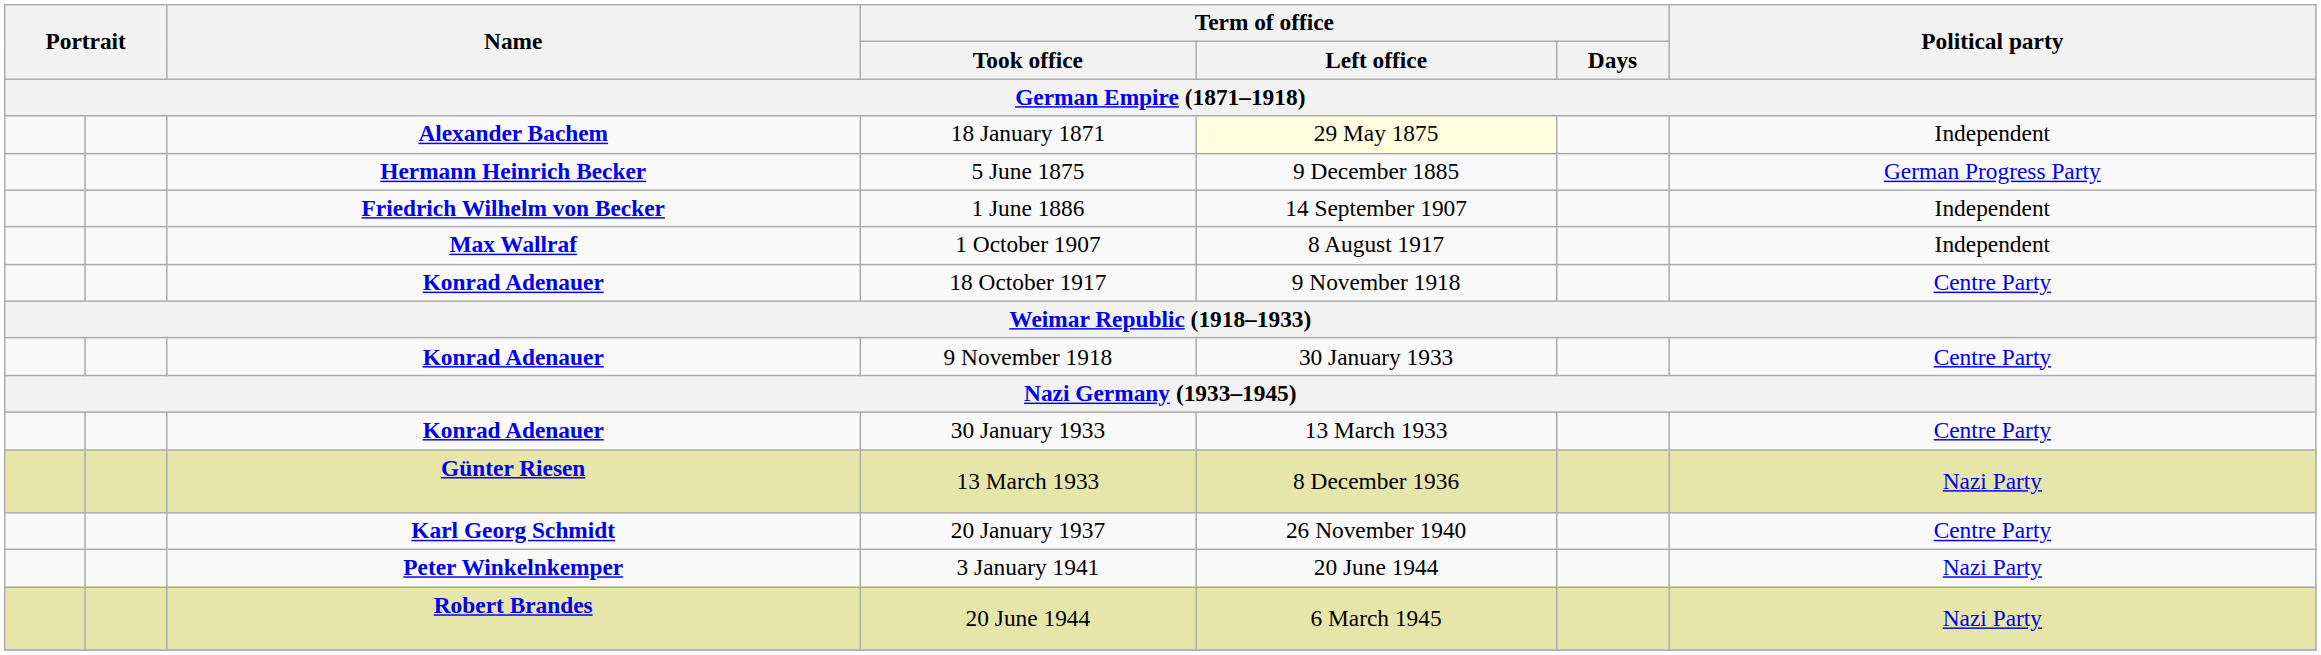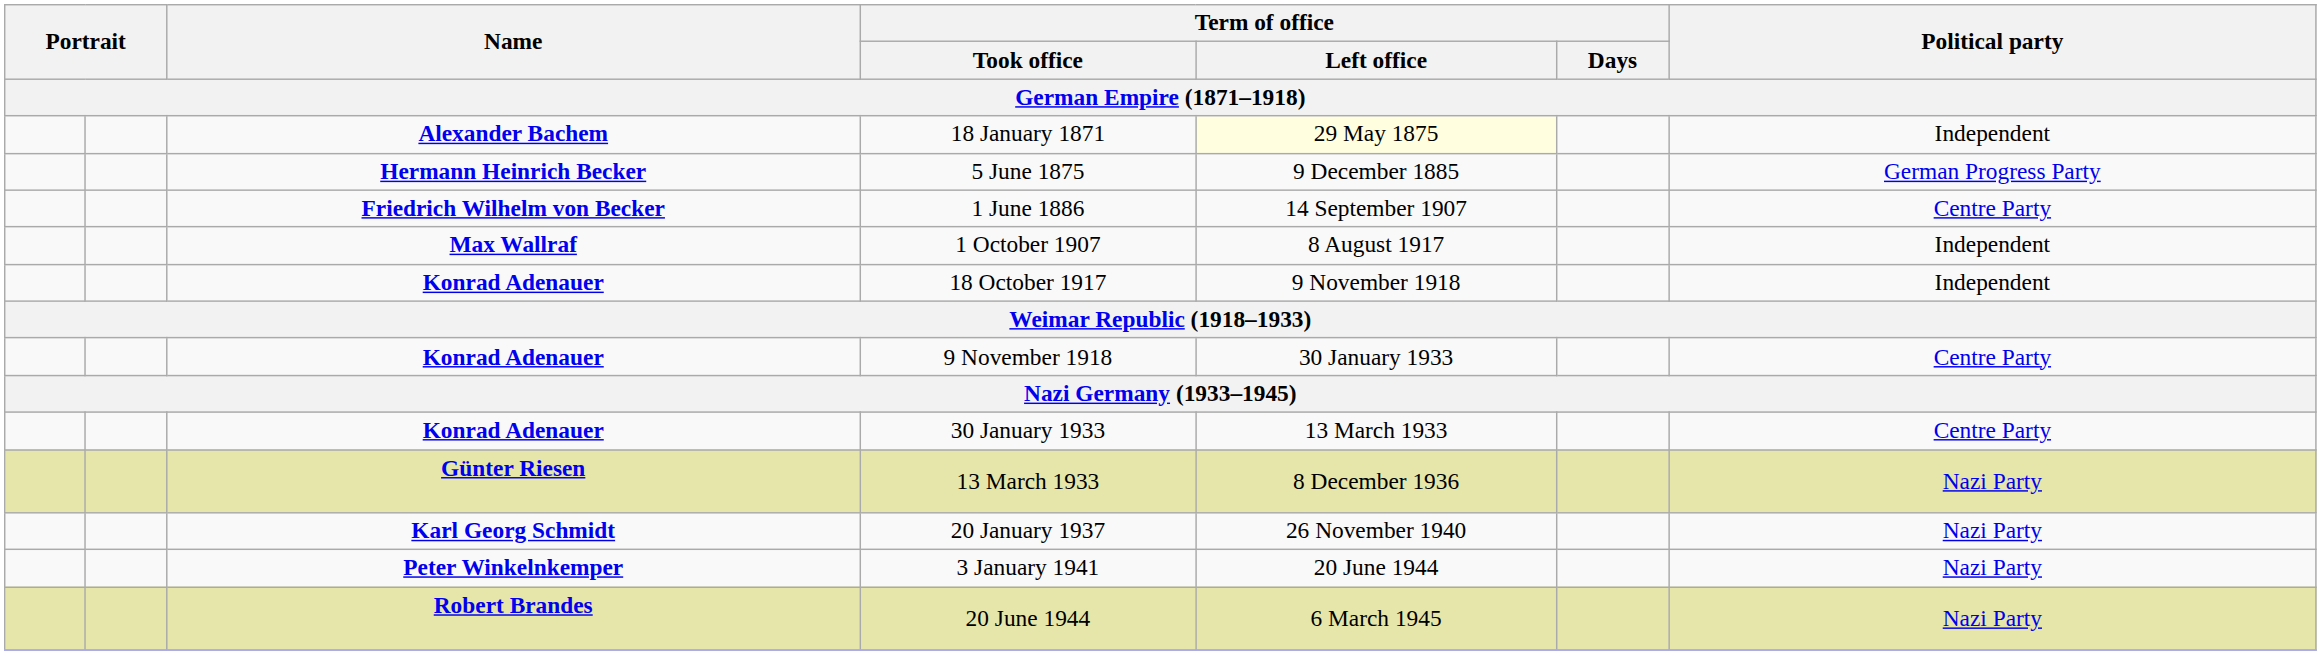(1992, 208) Independent -> (1992, 208) Centre Party
(1992, 282) Centre Party -> (1992, 282) Independent
(1992, 530) Centre Party -> (1992, 530) Nazi Party
